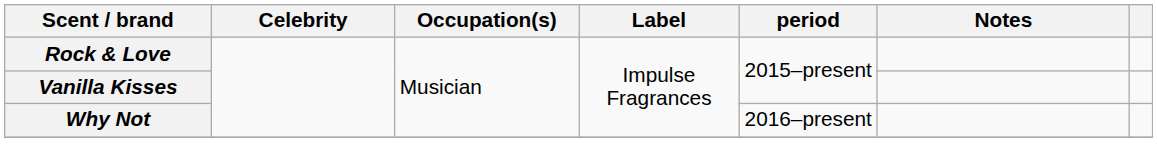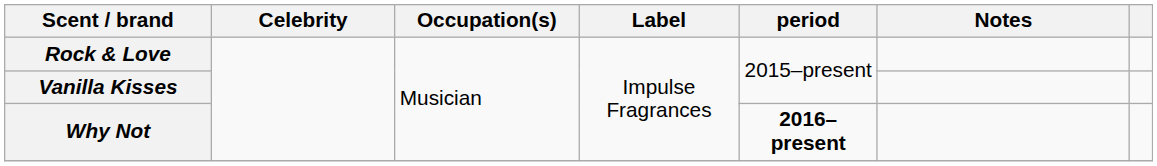(808, 119) normal -> (808, 131) bold
